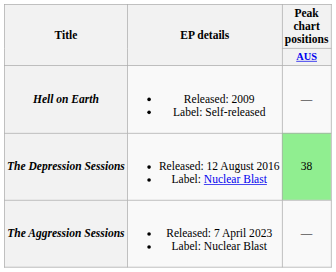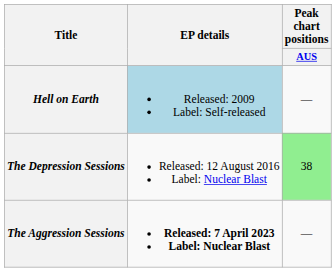(205, 106) no background -> (205, 106) lightblue background
(205, 240) normal -> (205, 240) bold
